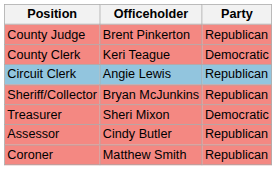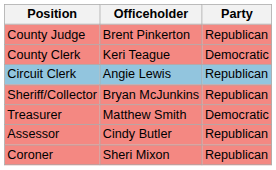(136, 114) Sheri Mixon -> (145, 114) Matthew Smith
(145, 154) Matthew Smith -> (136, 154) Sheri Mixon
